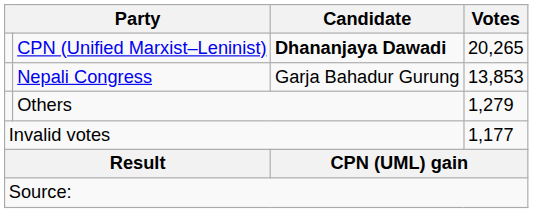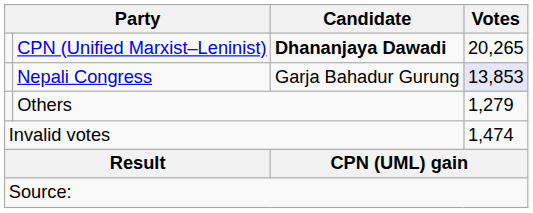(496, 76) no background -> (496, 76) lavender background
(491, 134) 1,177 -> (491, 134) 1,474
